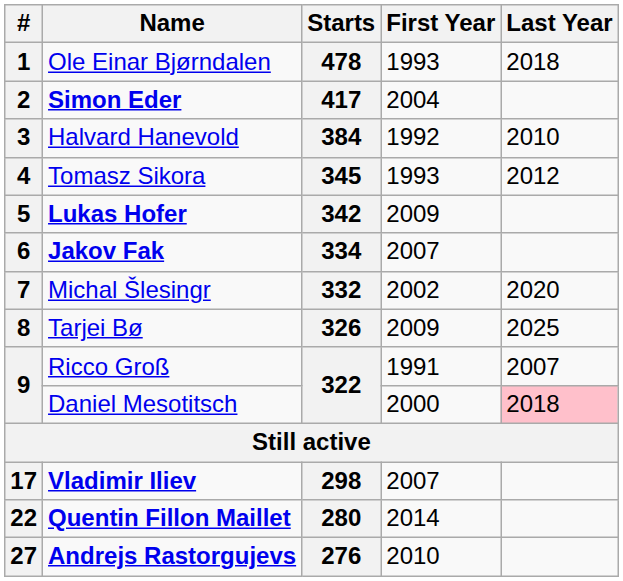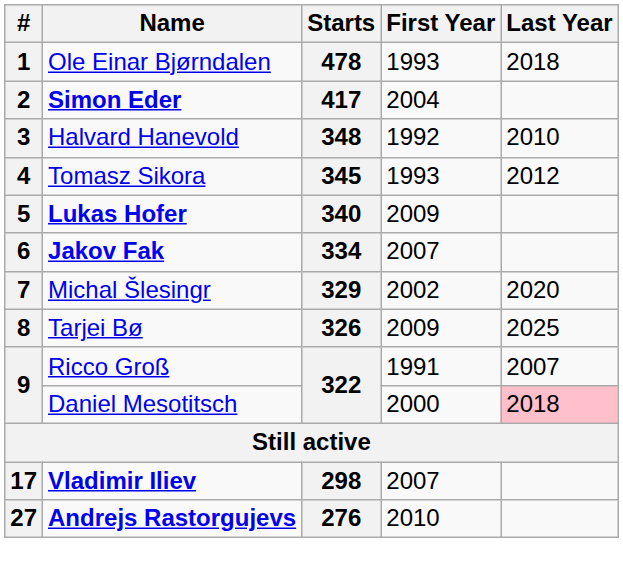(341, 137) 384 -> (341, 137) 348
(341, 213) 342 -> (341, 213) 340
(341, 289) 332 -> (341, 289) 329
- row: (24, 518)
